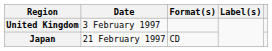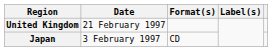(122, 25) 3 February 1997 -> (124, 25) 21 February 1997
(124, 39) 21 February 1997 -> (122, 39) 3 February 1997
